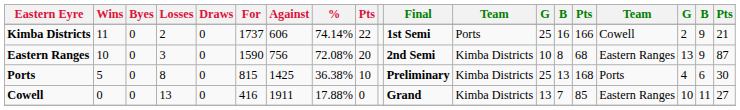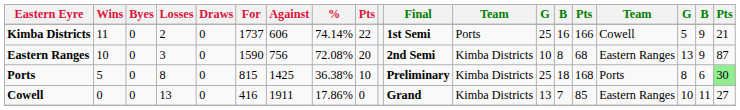(684, 34) 2 -> (684, 34) 5
(563, 74) 13 -> (563, 74) 18
(684, 74) 4 -> (684, 74) 8
(722, 74) no background -> (722, 74) lightgreen background
(334, 94) 17.88% -> (334, 94) 17.86%
